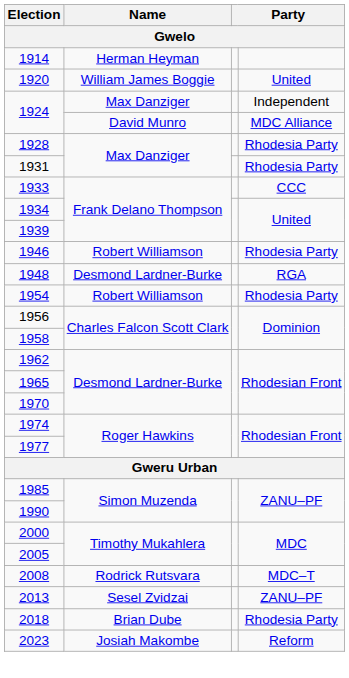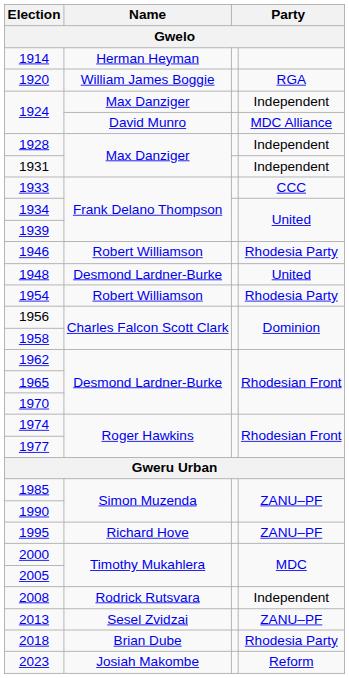(291, 79) United -> (291, 79) RGA
(291, 144) Rhodesia Party -> (291, 144) Independent
(291, 166) Rhodesia Party -> (291, 166) Independent
(291, 274) RGA -> (291, 274) United
+ row: (34, 532)
(291, 576) MDC–T -> (291, 597) Independent
